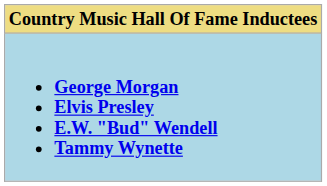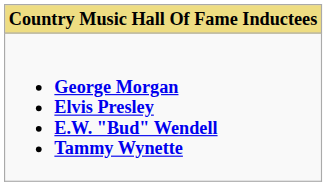(163, 118) lightblue background -> (163, 118) no background
